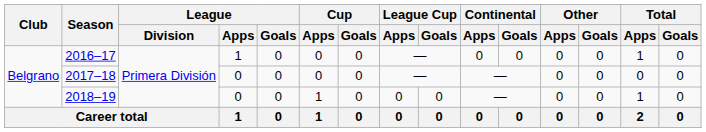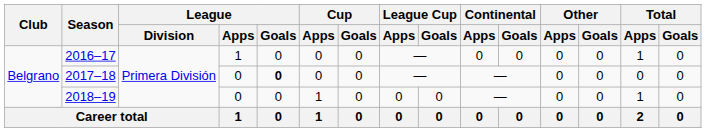(278, 76) normal -> (278, 76) bold
